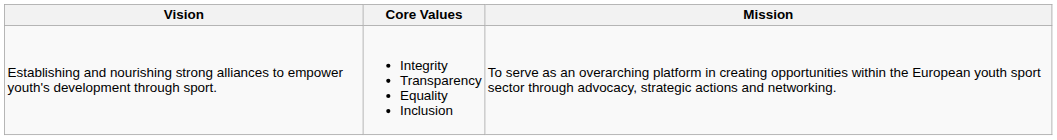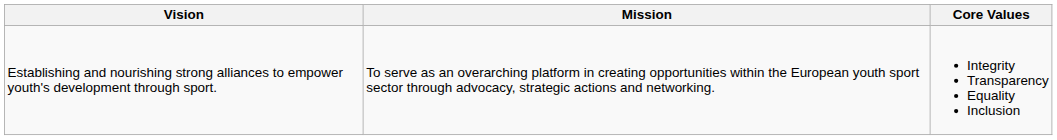columns swapped: (768, 15) <-> (424, 15)
